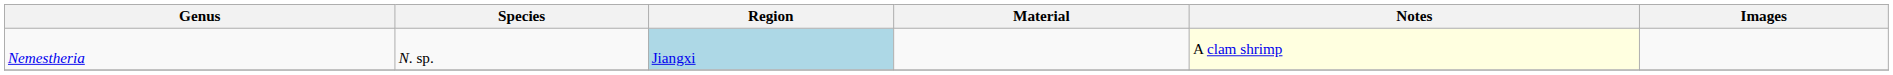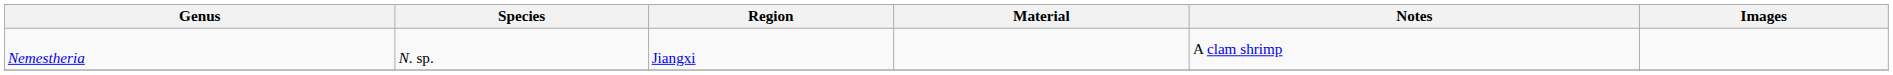(674, 57) lightblue background -> (674, 57) no background
(1238, 49) lightyellow background -> (1238, 49) no background
